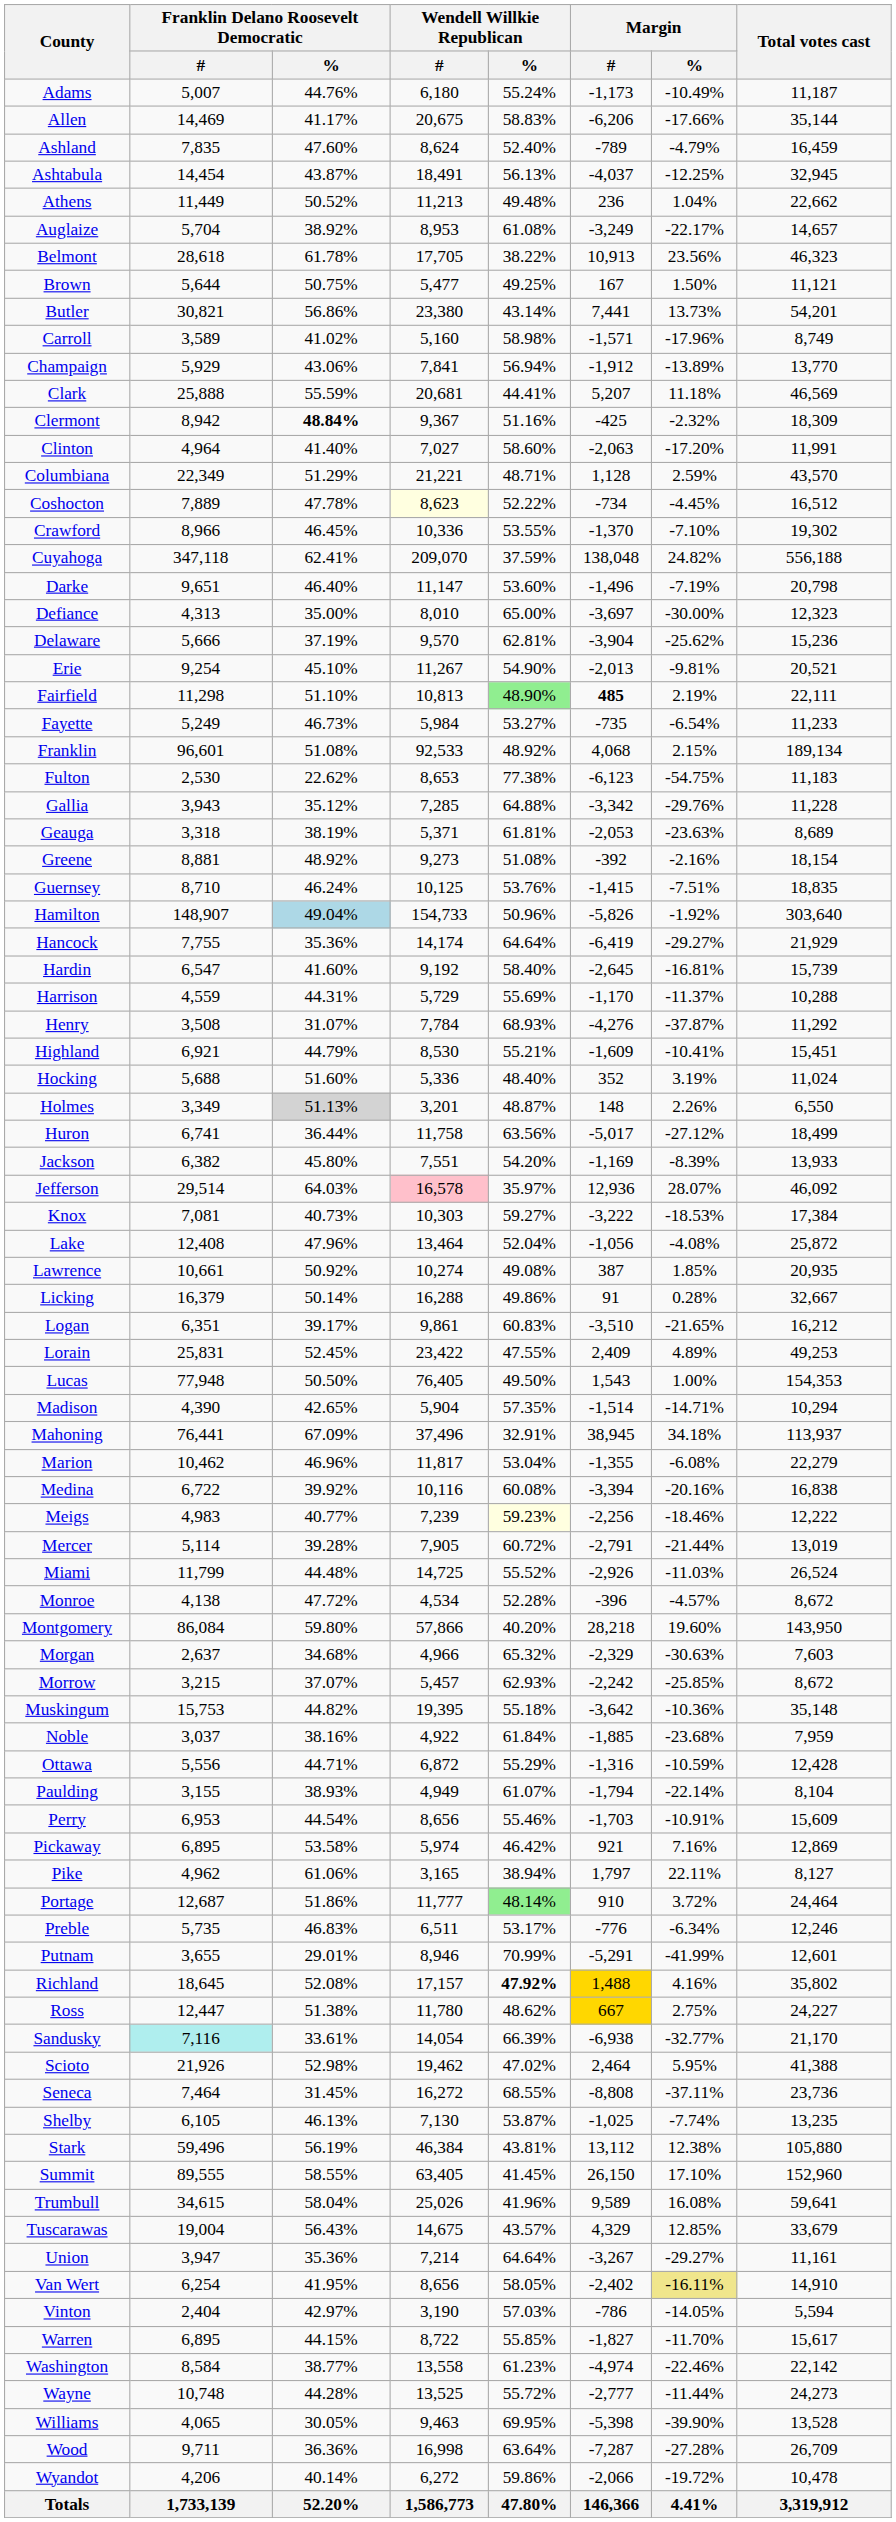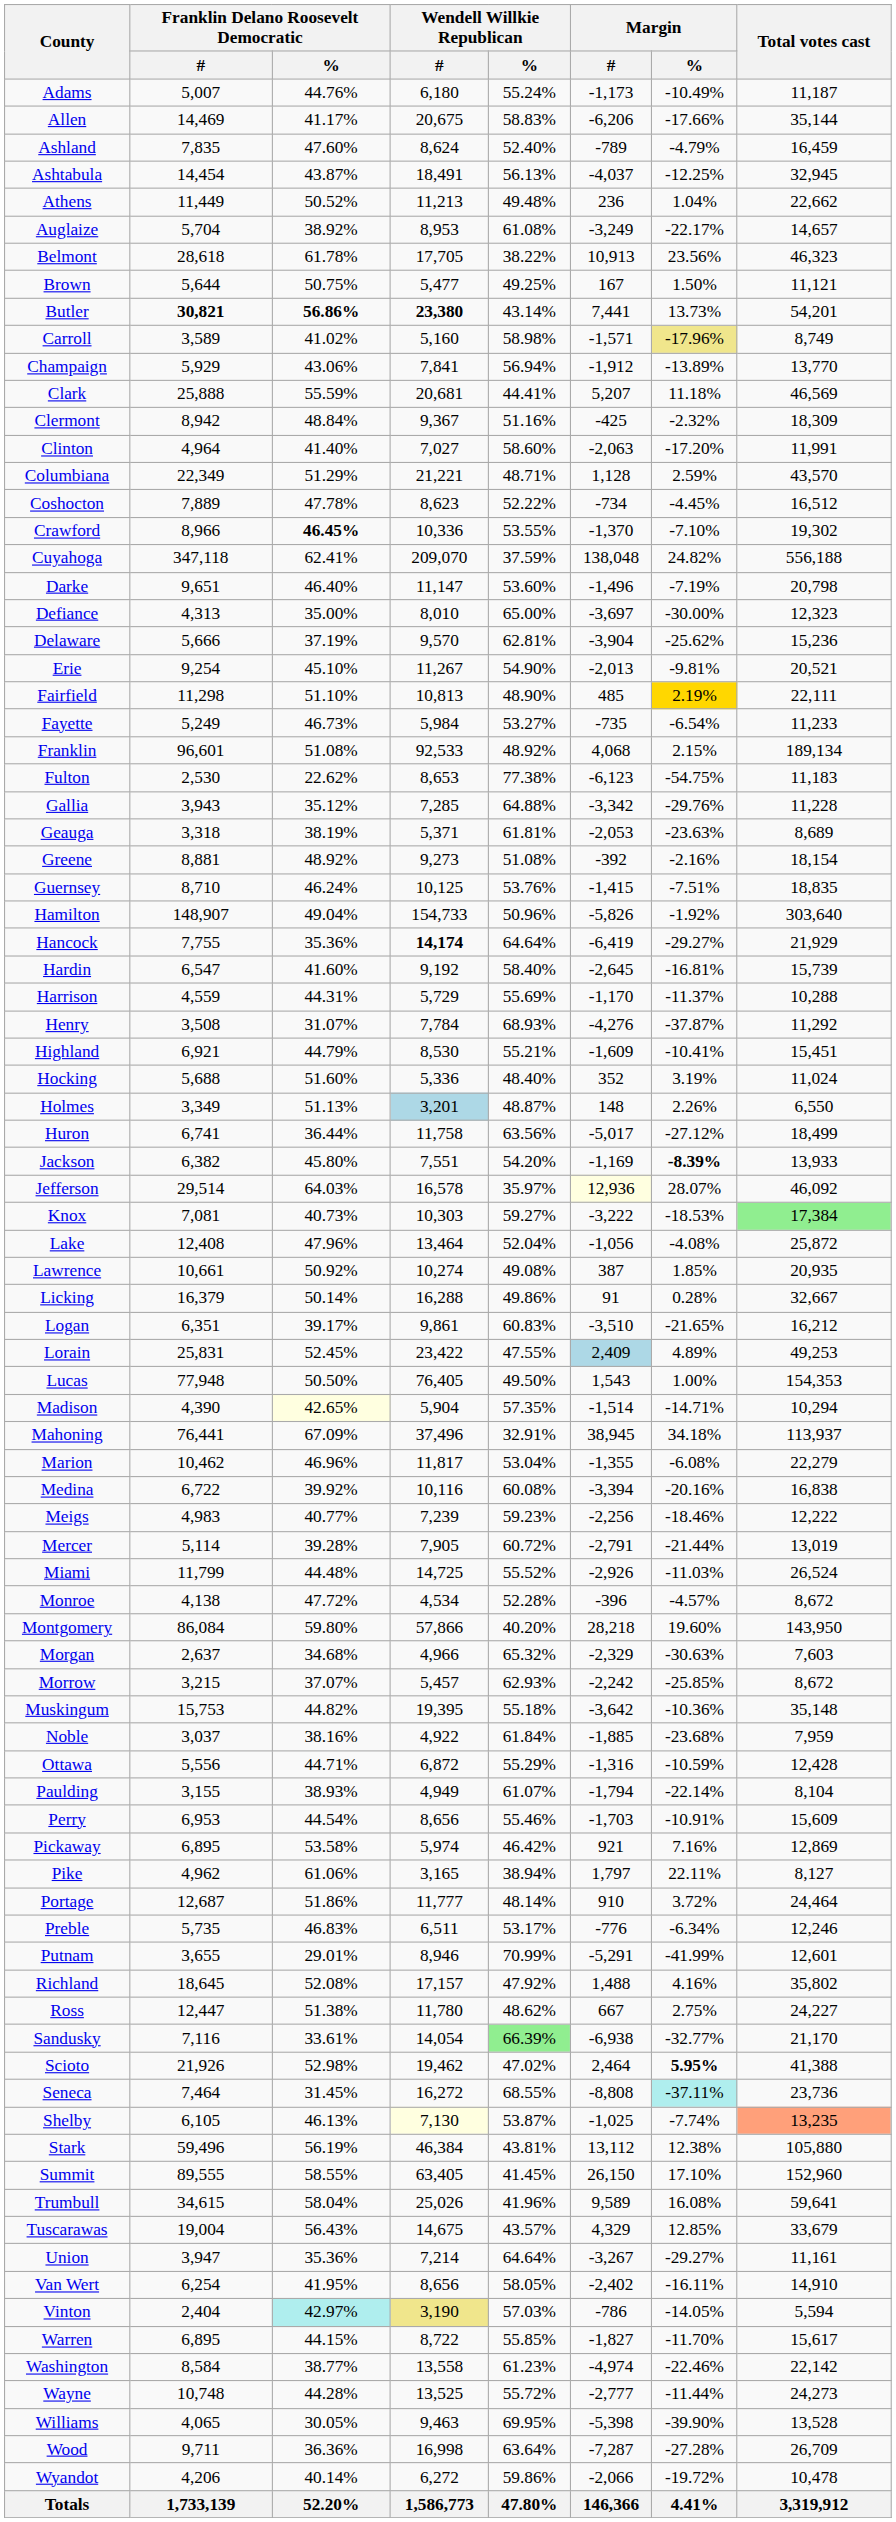(201, 311) normal -> (201, 311) bold
(331, 311) normal -> (331, 311) bold
(439, 311) normal -> (439, 311) bold
(694, 339) no background -> (694, 339) khaki background
(331, 421) bold -> (331, 421) normal
(439, 503) lightyellow background -> (439, 503) no background
(331, 530) normal -> (331, 530) bold
(529, 695) lightgreen background -> (529, 695) no background
(611, 695) bold -> (611, 695) normal
(694, 695) no background -> (694, 695) gold background
(331, 914) lightblue background -> (331, 914) no background
(439, 942) normal -> (439, 942) bold
(331, 1106) lightgrey background -> (331, 1106) no background
(439, 1106) no background -> (439, 1106) lightblue background
(694, 1161) normal -> (694, 1161) bold
(439, 1188) pink background -> (439, 1188) no background
(611, 1188) no background -> (611, 1188) lightyellow background
(814, 1216) no background -> (814, 1216) lightgreen background
(611, 1353) no background -> (611, 1353) lightblue background
(331, 1407) no background -> (331, 1407) lightyellow background
(529, 1517) lightyellow background -> (529, 1517) no background
(529, 1901) lightgreen background -> (529, 1901) no background
(529, 1983) bold -> (529, 1983) normal
(611, 1983) gold background -> (611, 1983) no background
(611, 2010) gold background -> (611, 2010) no background
(201, 2038) paleturquoise background -> (201, 2038) no background
(529, 2038) no background -> (529, 2038) lightgreen background
(694, 2065) normal -> (694, 2065) bold
(694, 2093) no background -> (694, 2093) paleturquoise background
(439, 2120) no background -> (439, 2120) lightyellow background
(814, 2120) no background -> (814, 2120) lightsalmon background
(694, 2284) khaki background -> (694, 2284) no background
(331, 2312) no background -> (331, 2312) paleturquoise background
(439, 2312) no background -> (439, 2312) khaki background
